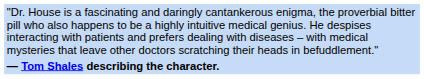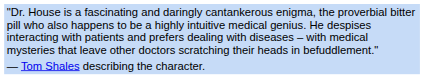(113, 66) bold -> (106, 66) normal
